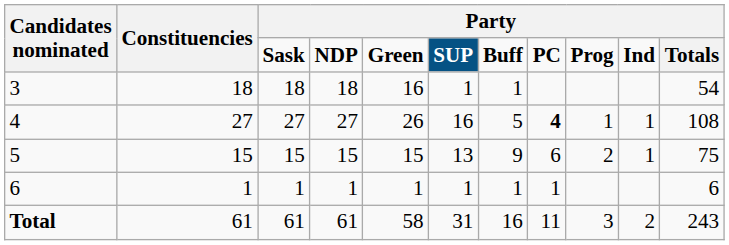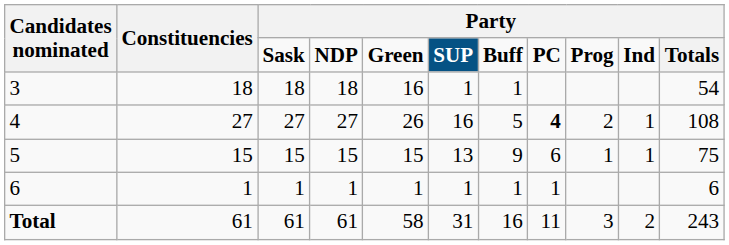(608, 121) 1 -> (608, 121) 2
(608, 155) 2 -> (608, 155) 1
